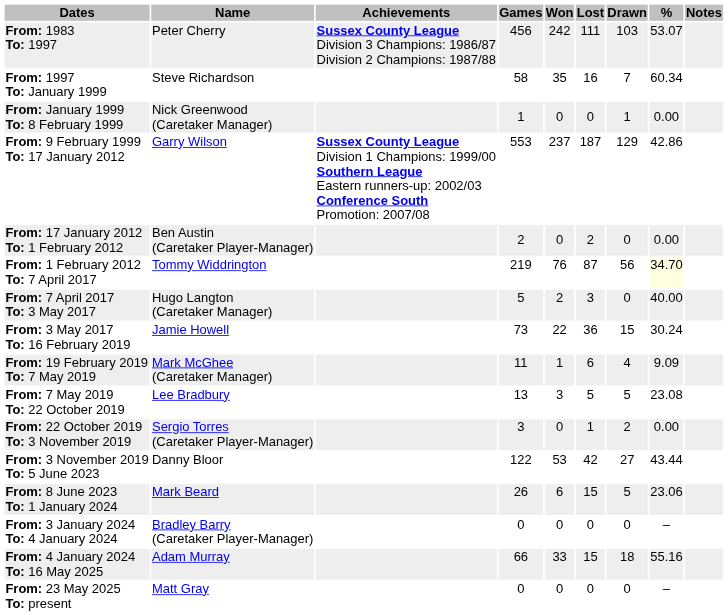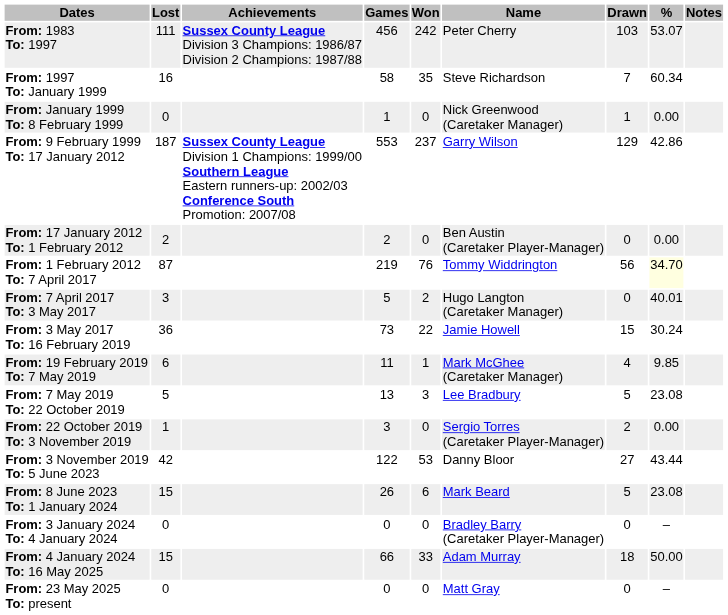columns swapped: (233, 12) <-> (590, 12)
(666, 297) 40.00 -> (666, 297) 40.01
(666, 362) 9.09 -> (666, 362) 9.85
(666, 492) 23.06 -> (666, 492) 23.08
(666, 557) 55.16 -> (666, 557) 50.00
